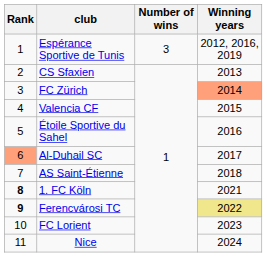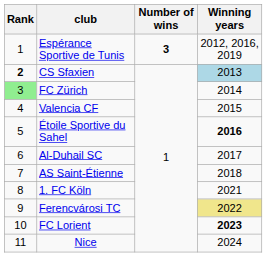(166, 49) normal -> (166, 49) bold
(20, 73) normal -> (20, 73) bold
(230, 73) no background -> (230, 73) lightblue background
(20, 90) no background -> (20, 90) lightgreen background
(230, 90) lightsalmon background -> (230, 90) no background
(230, 131) normal -> (230, 131) bold
(20, 155) lightsalmon background -> (20, 155) no background
(20, 190) bold -> (20, 190) normal
(20, 208) bold -> (20, 208) normal
(230, 225) normal -> (230, 225) bold
